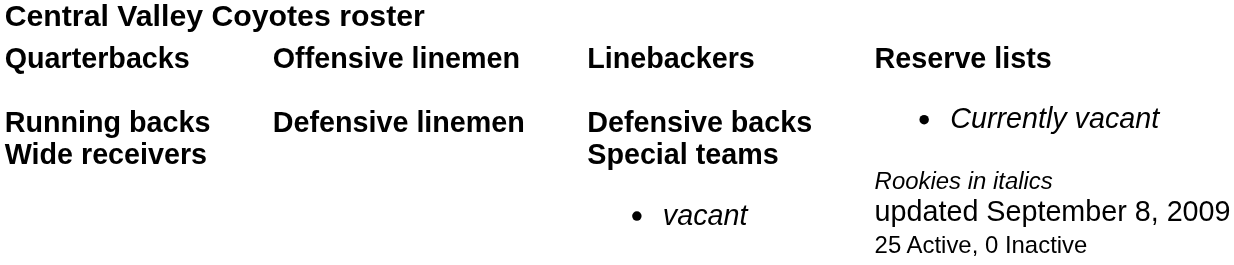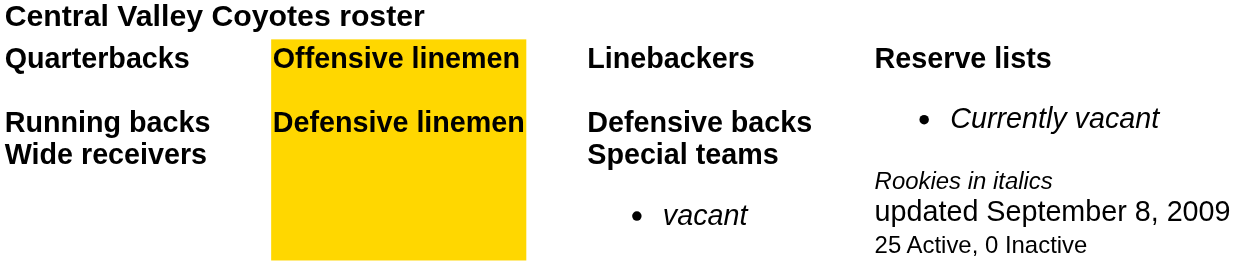(399, 89) no background -> (399, 89) gold background
